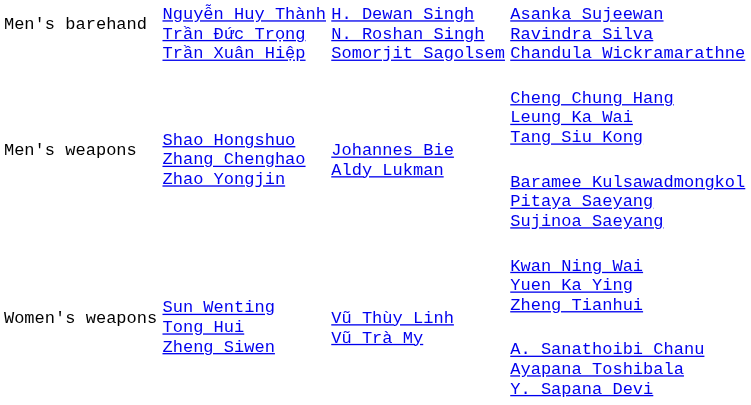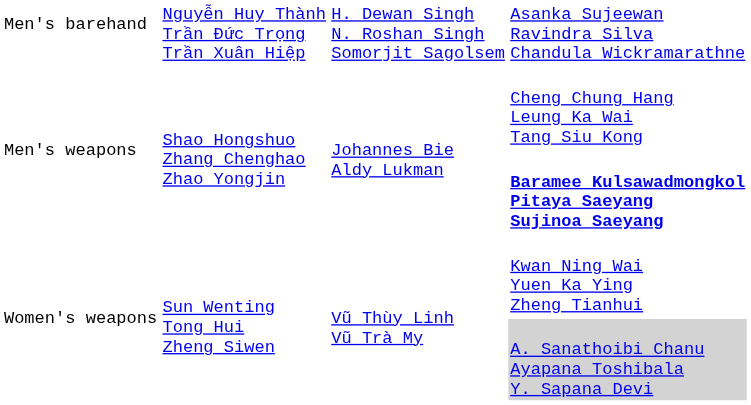(628, 202) normal -> (628, 202) bold
(607, 369) no background -> (607, 369) lightgrey background
